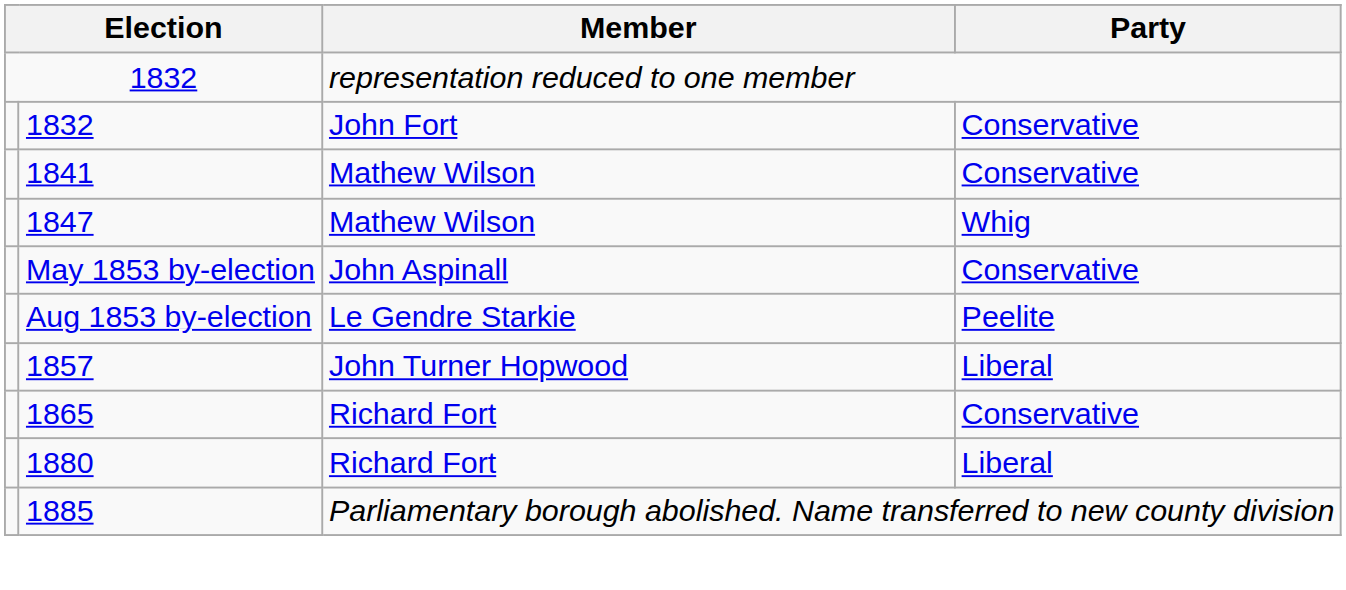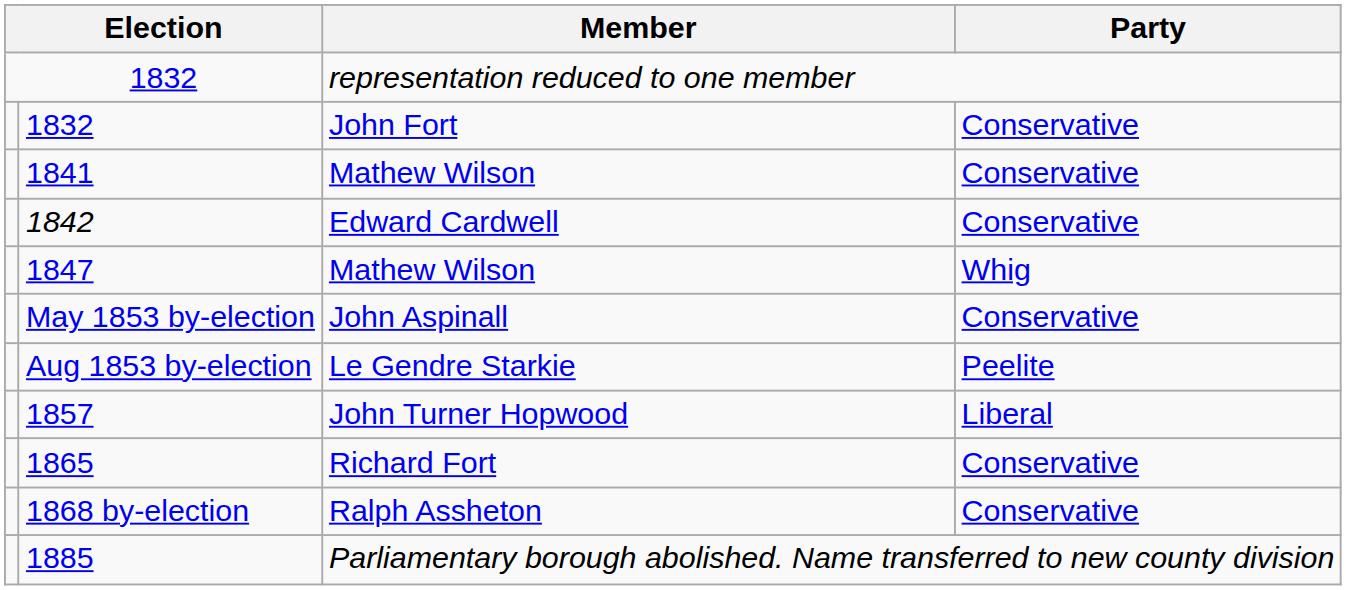+ row: (60, 221)
+ row: (138, 510)
- row: (60, 462)
